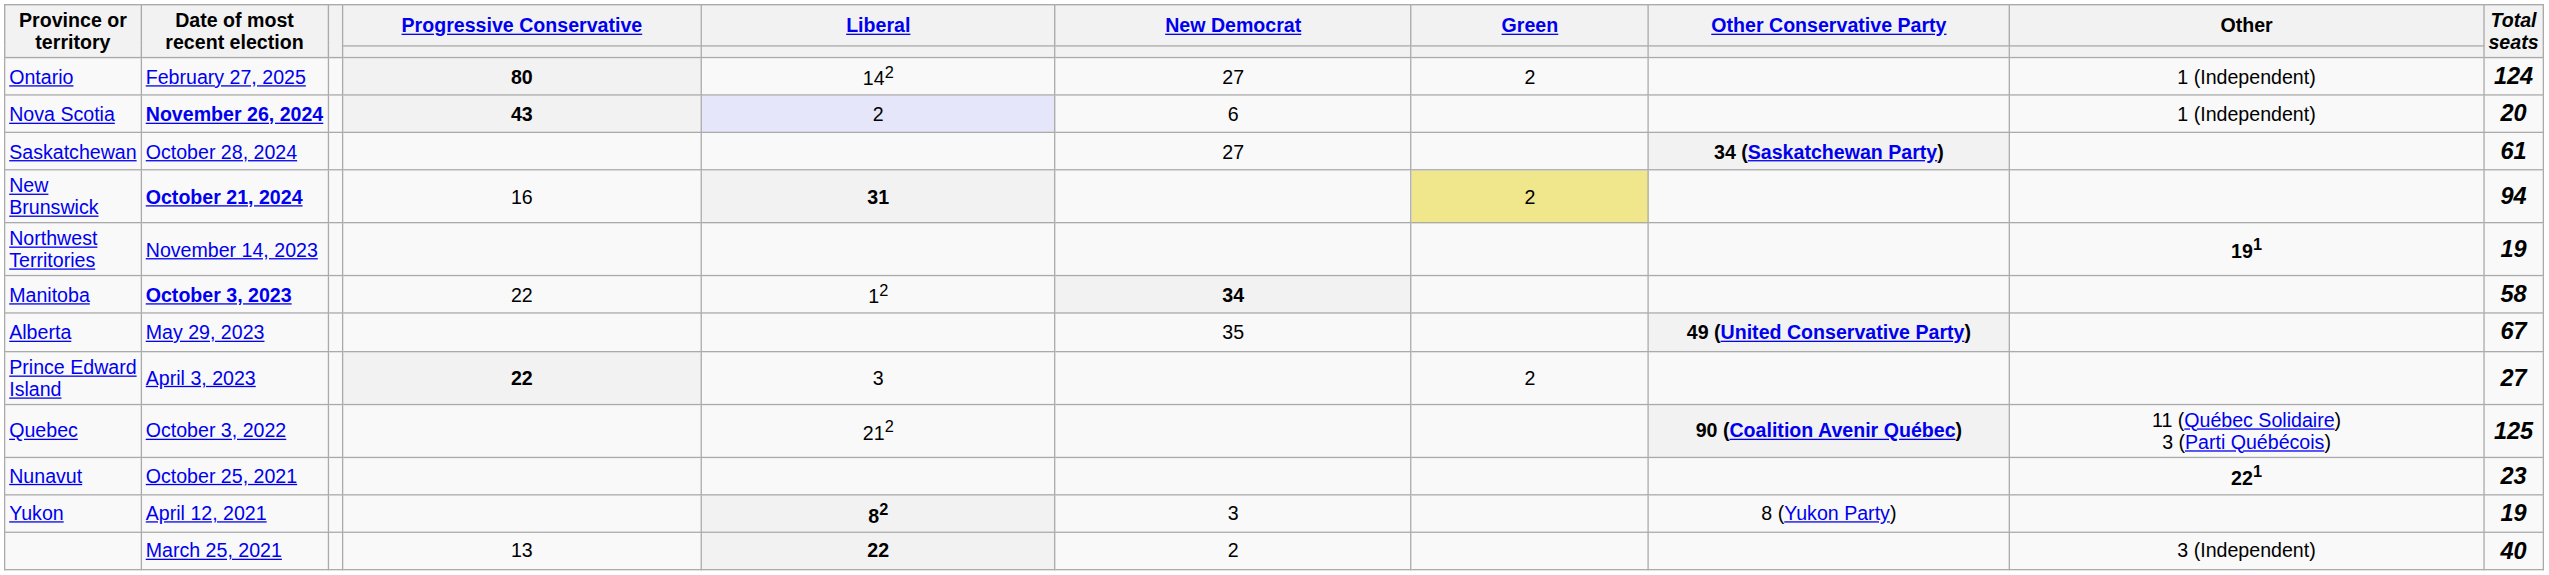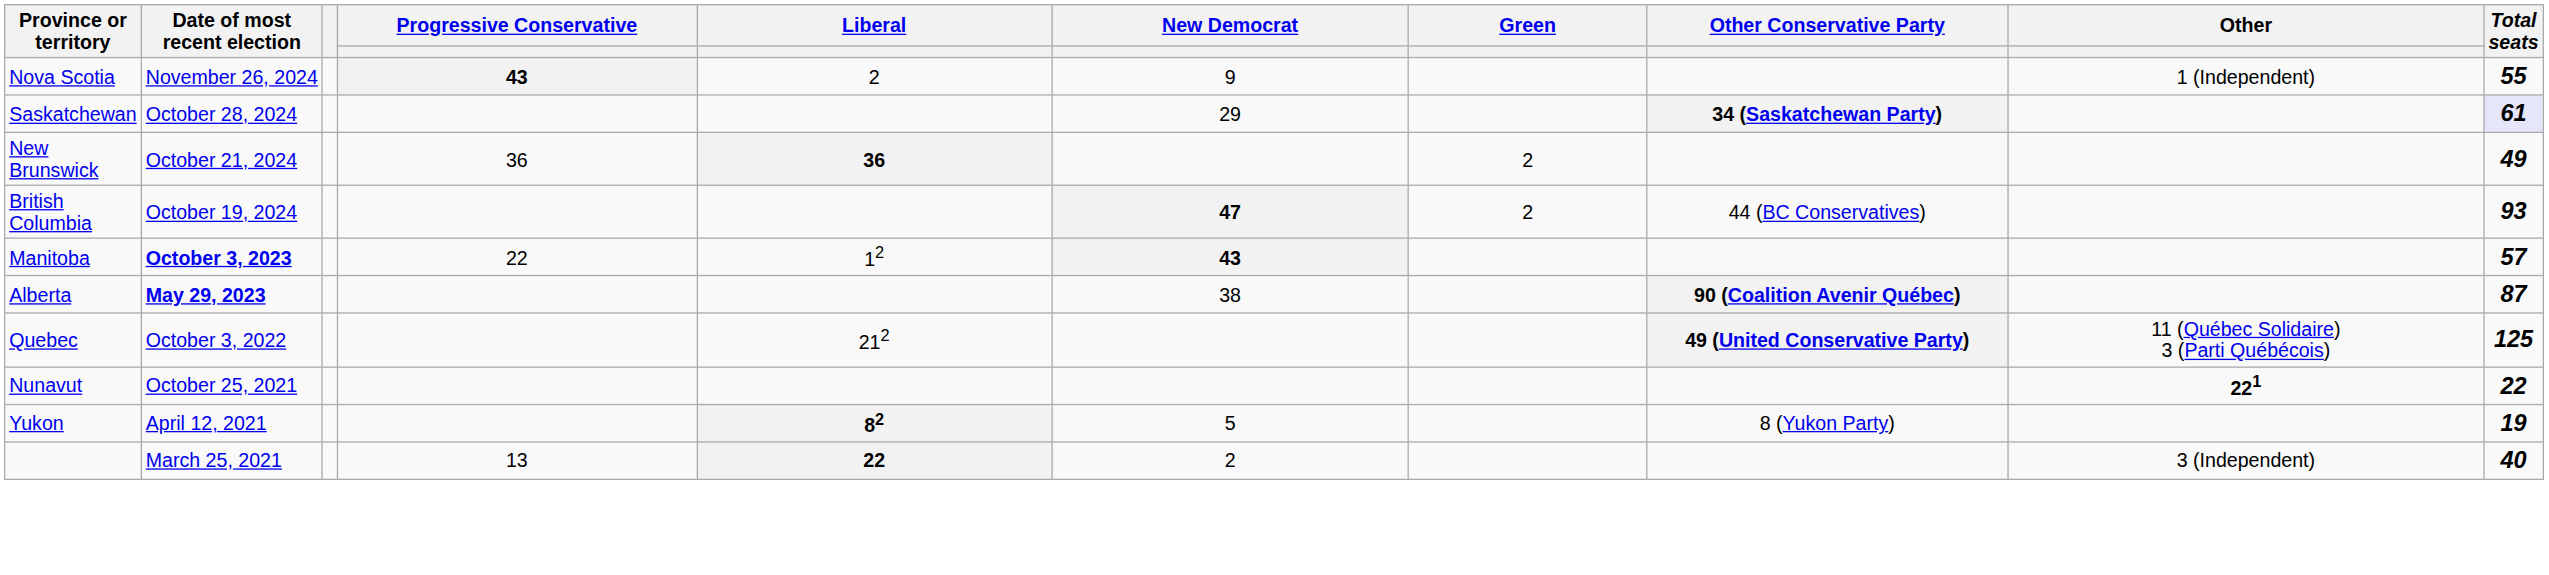- row: (41, 77)
(235, 114) bold -> (232, 77) normal
(878, 114) lavender background -> (874, 77) no background
(1233, 114) 6 -> (1230, 77) 9
(2514, 113) 20 -> (2514, 76) 55
(1233, 152) 27 -> (1230, 114) 29
(2514, 151) no background -> (2514, 113) lavender background
(224, 197) bold -> (221, 159) normal
(522, 197) 16 -> (517, 159) 36
(878, 197) 31 -> (874, 159) 36
(1530, 197) khaki background -> (1528, 159) no background
(2514, 196) 94 -> (2514, 159) 49
+ row: (51, 212)
- row: (53, 250)
(1233, 295) 34 -> (1230, 257) 43
(2514, 294) 58 -> (2514, 257) 57
(205, 332) normal -> (206, 295) bold
(1233, 332) 35 -> (1230, 295) 38
(1829, 332) 49 (United Conservative Party) -> (1827, 295) 90 (Coalition Avenir Québec)
(2514, 332) 67 -> (2514, 294) 87
- row: (73, 378)
(1829, 431) 90 (Coalition Avenir Québec) -> (1827, 340) 49 (United Conservative Party)
(2514, 475) 23 -> (2514, 385) 22
(1233, 513) 3 -> (1230, 423) 5
